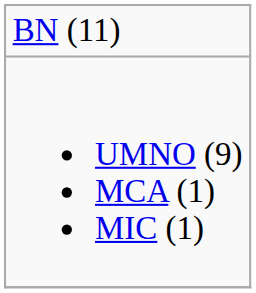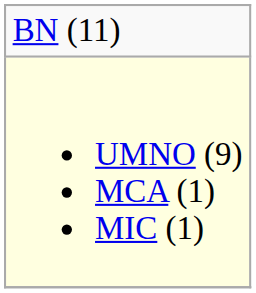(128, 191) no background -> (128, 191) lightyellow background
